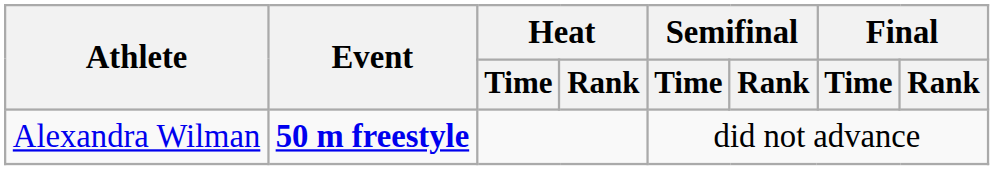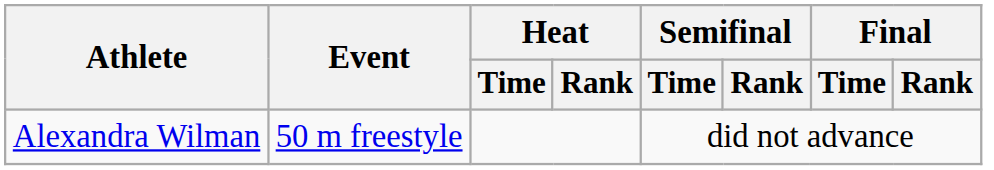(372, 136) bold -> (369, 136) normal
